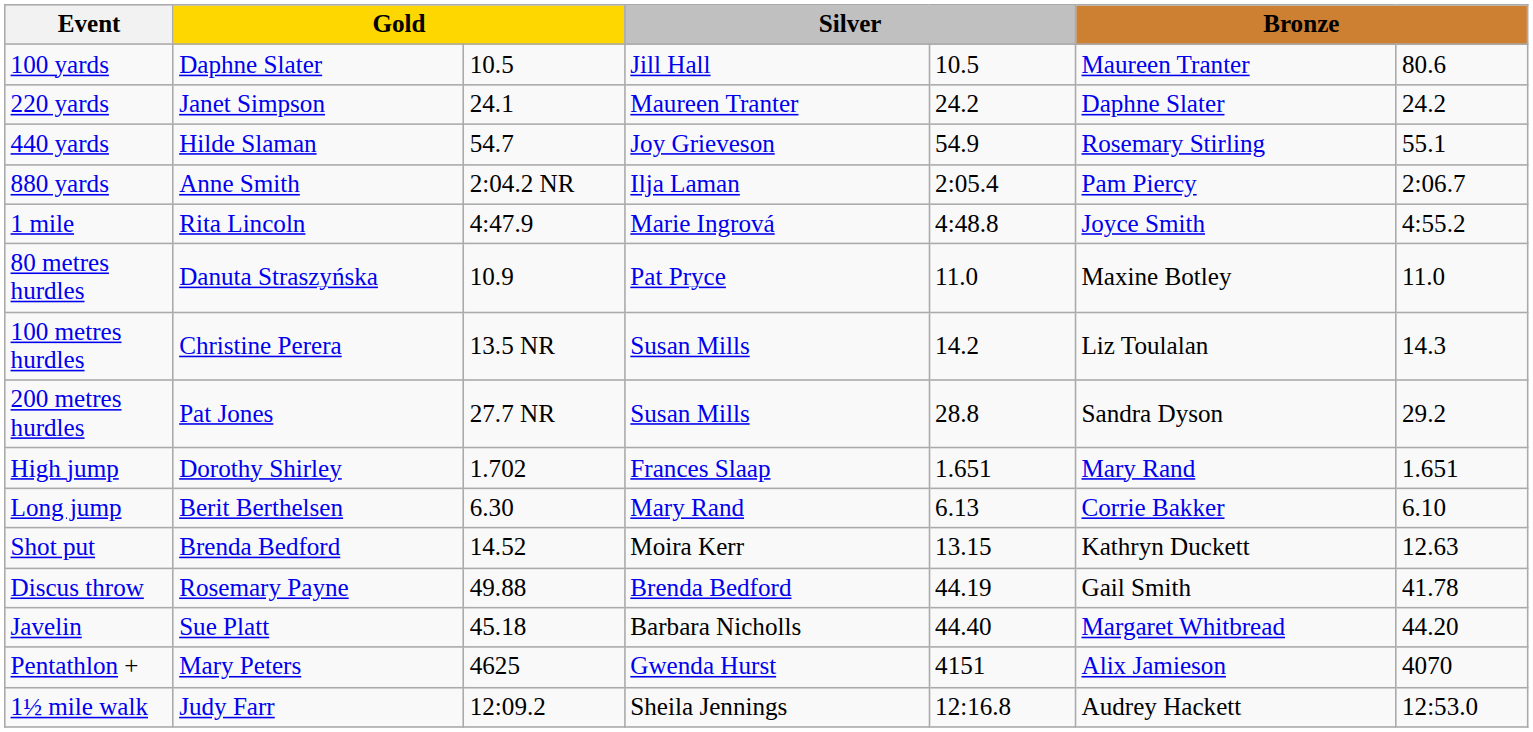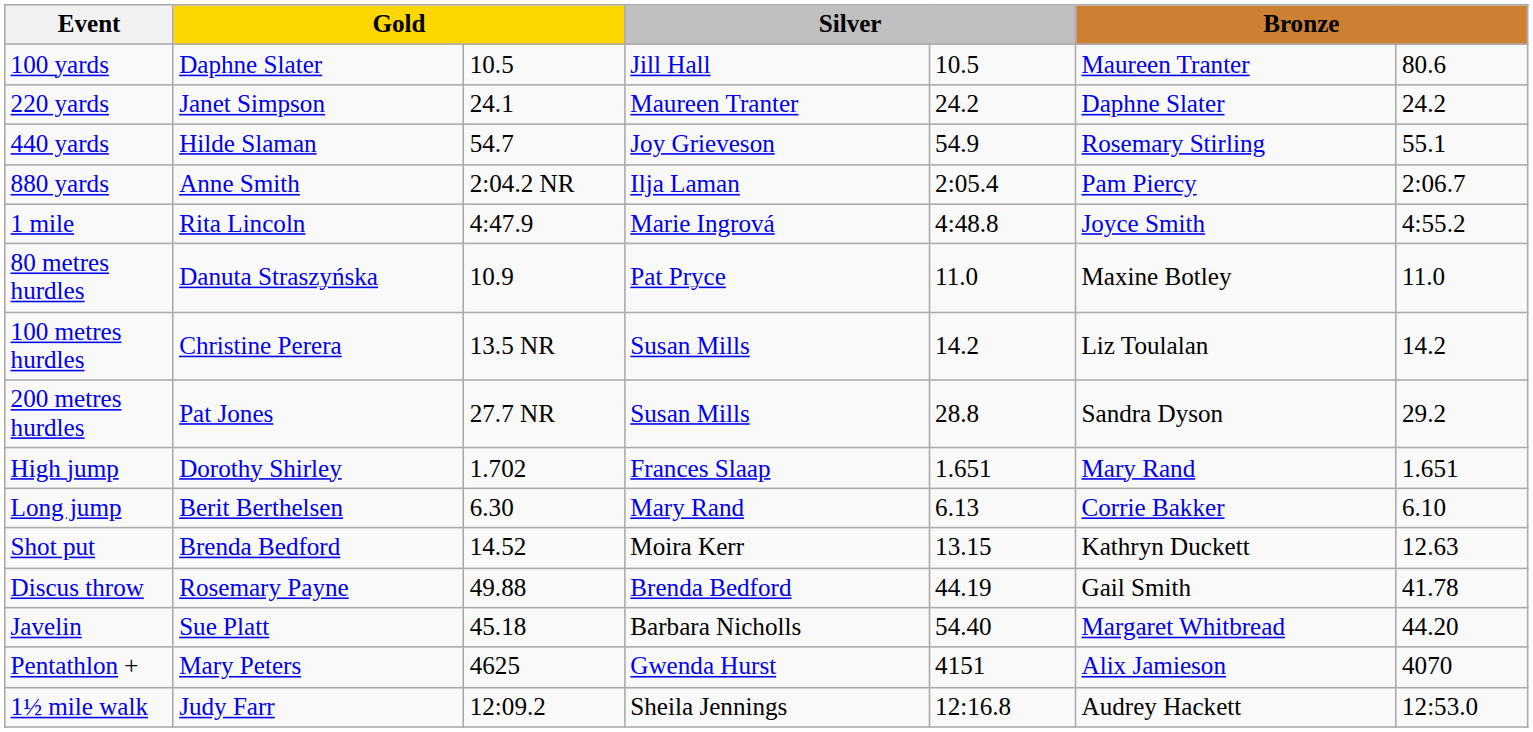(1424, 345) 14.3 -> (1424, 345) 14.2
(963, 627) 44.40 -> (963, 627) 54.40
